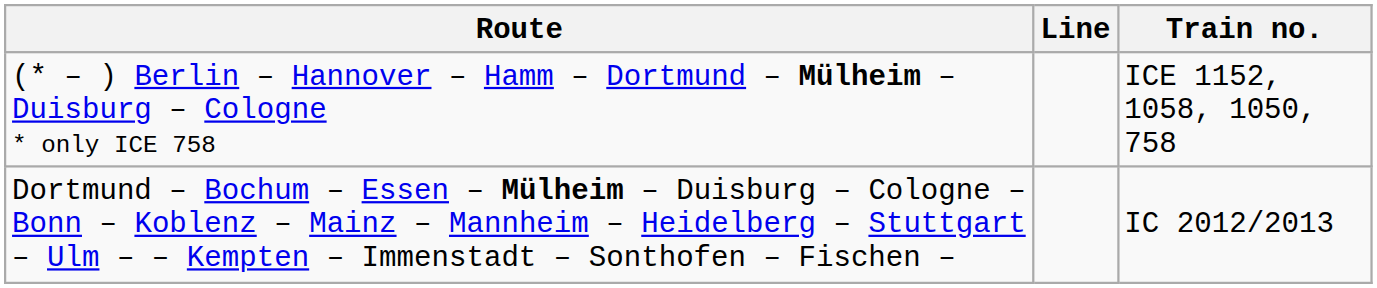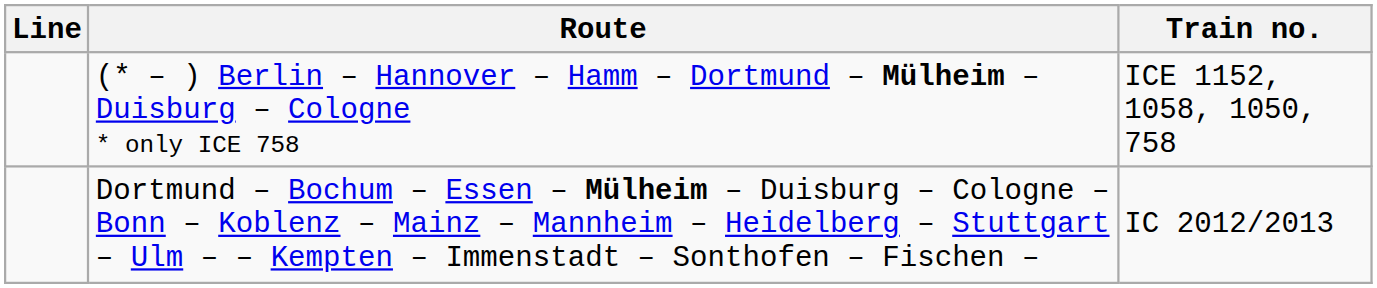columns swapped: (1075, 29) <-> (519, 29)
